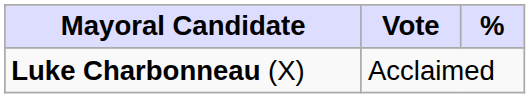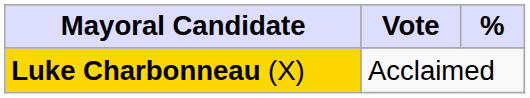(158, 69) no background -> (158, 69) gold background
